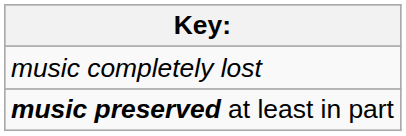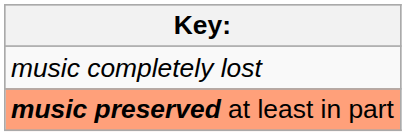(202, 109) no background -> (202, 109) lightsalmon background
